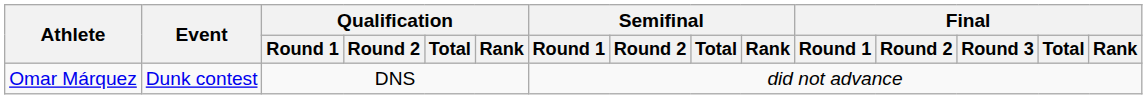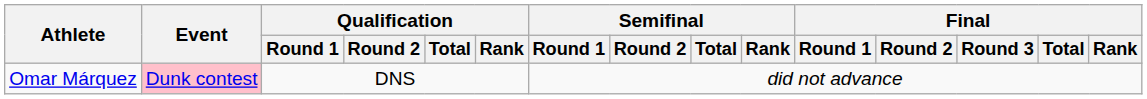(202, 79) no background -> (202, 79) pink background
